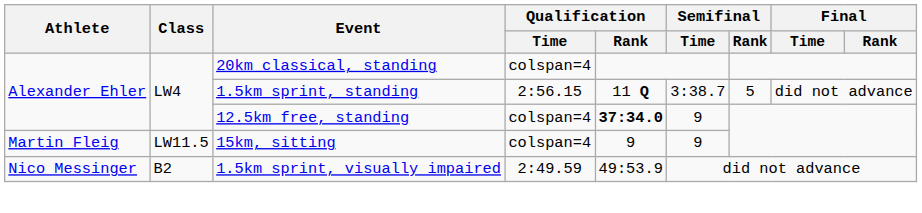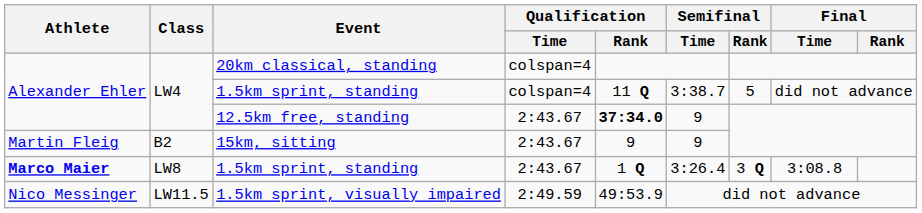(550, 92) 2:56.15 -> (550, 92) colspan=4
(550, 117) colspan=4 -> (550, 117) 2:43.67
(181, 143) LW11.5 -> (163, 143) B2
(550, 143) colspan=4 -> (550, 143) 2:43.67
+ row: (59, 169)
(163, 169) B2 -> (181, 195) LW11.5
